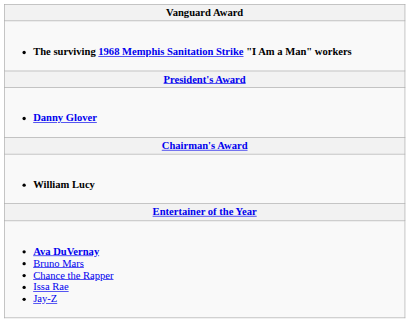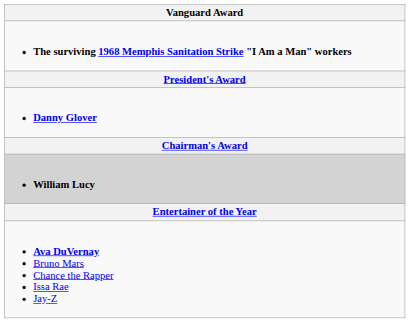(205, 185) no background -> (205, 185) lightgrey background
